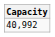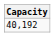(22, 25) 40,992 -> (22, 25) 40,192
